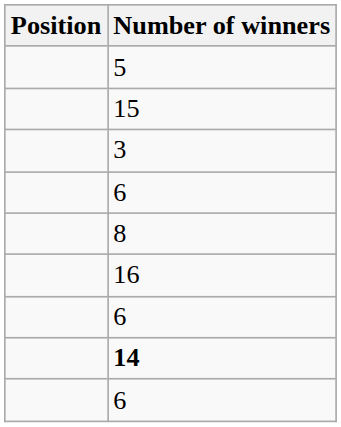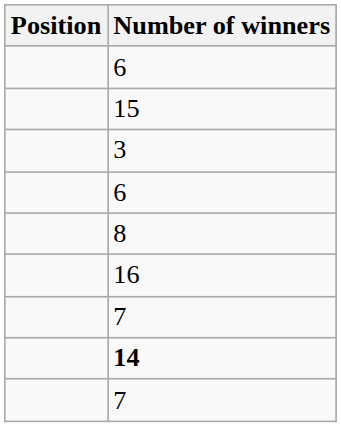(120, 66) 5 -> (120, 66) 6
(120, 316) 6 -> (120, 316) 7
(120, 399) 6 -> (120, 399) 7
